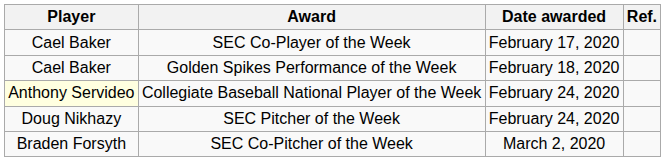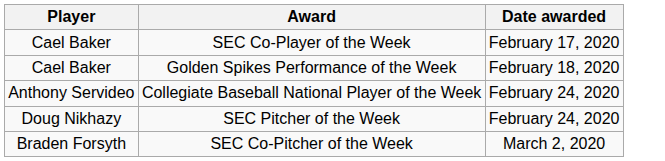- column: (642, 17)
(71, 93) lightyellow background -> (71, 93) no background
